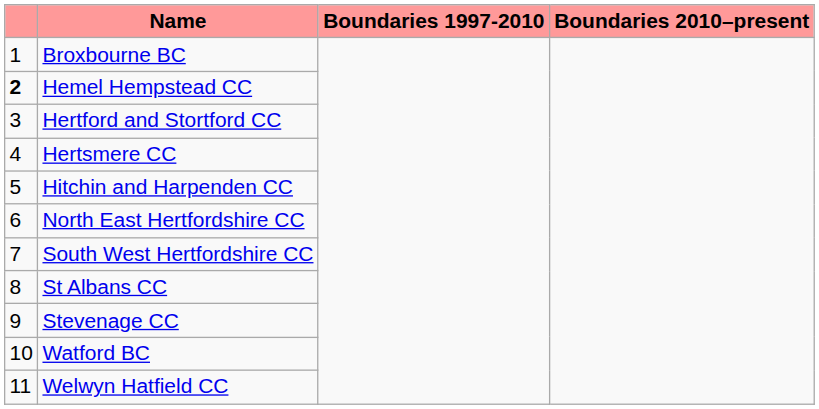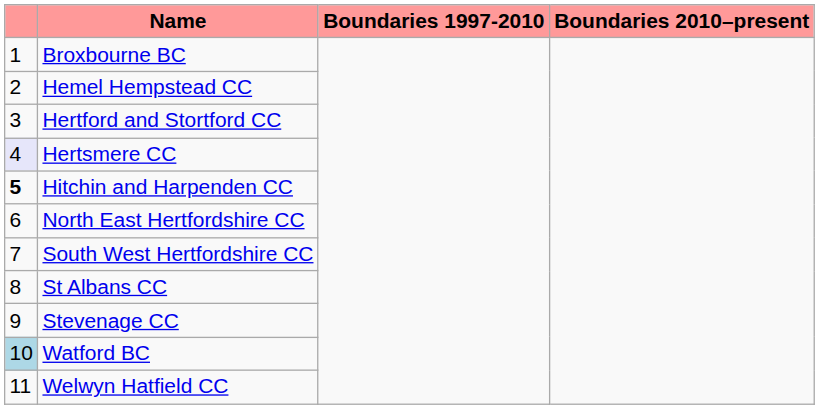(15, 87) bold -> (15, 87) normal
(15, 154) no background -> (15, 154) lavender background
(15, 187) normal -> (15, 187) bold
(21, 353) no background -> (21, 353) lightblue background
